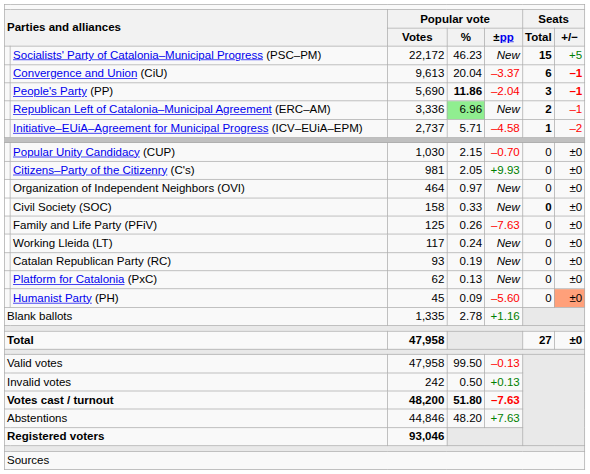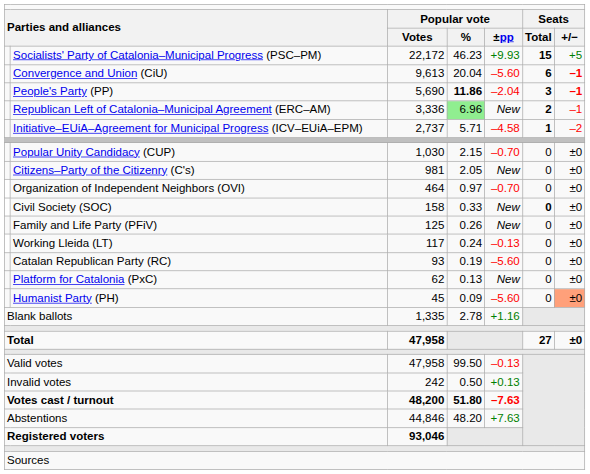(508, 55) New -> (505, 55) +9.93
(505, 73) –3.37 -> (505, 73) –5.60
(505, 170) +9.93 -> (508, 170) New
(508, 188) New -> (505, 188) –0.70
(505, 225) –7.63 -> (508, 225) New
(508, 243) New -> (505, 243) –0.13
(508, 261) New -> (505, 261) –5.60
